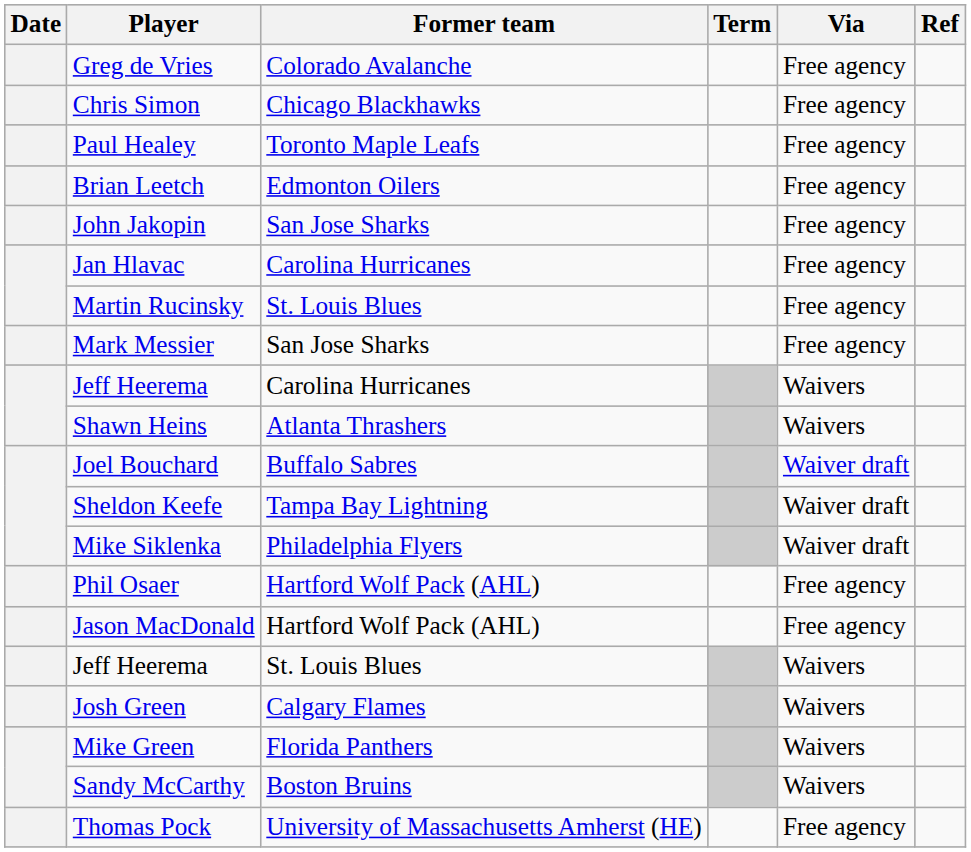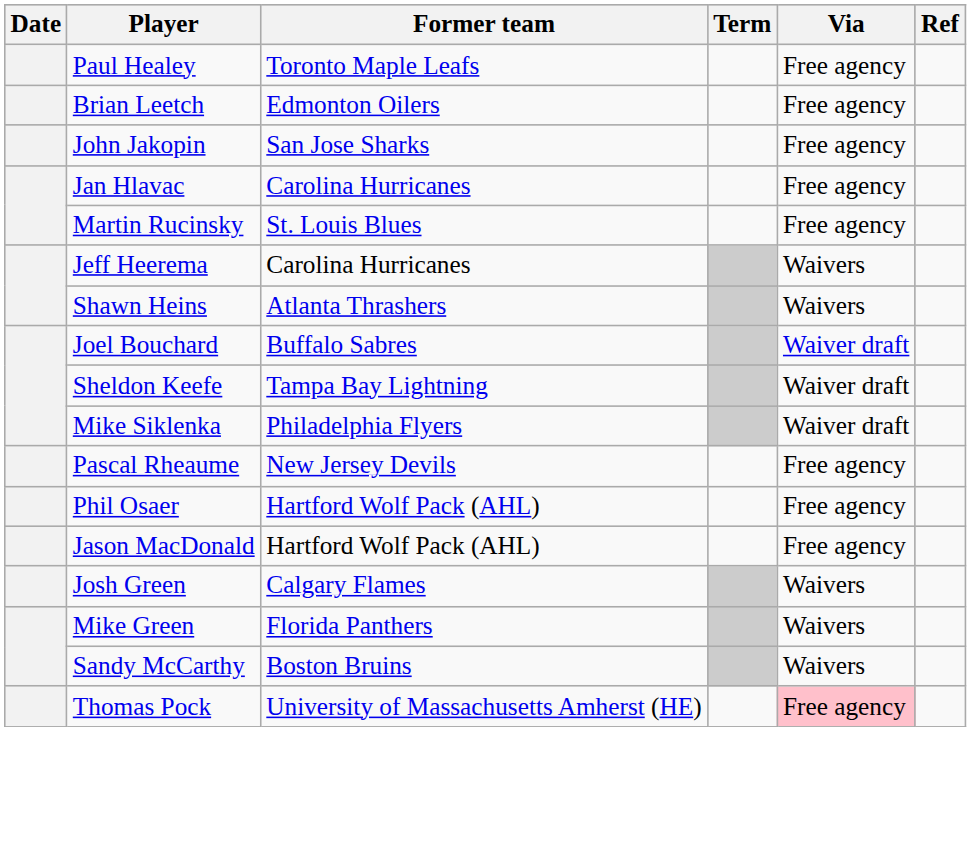- row: (143, 64)
- row: (136, 104)
- row: (143, 345)
+ row: (156, 465)
- row: (140, 666)
(844, 826) no background -> (844, 706) pink background
